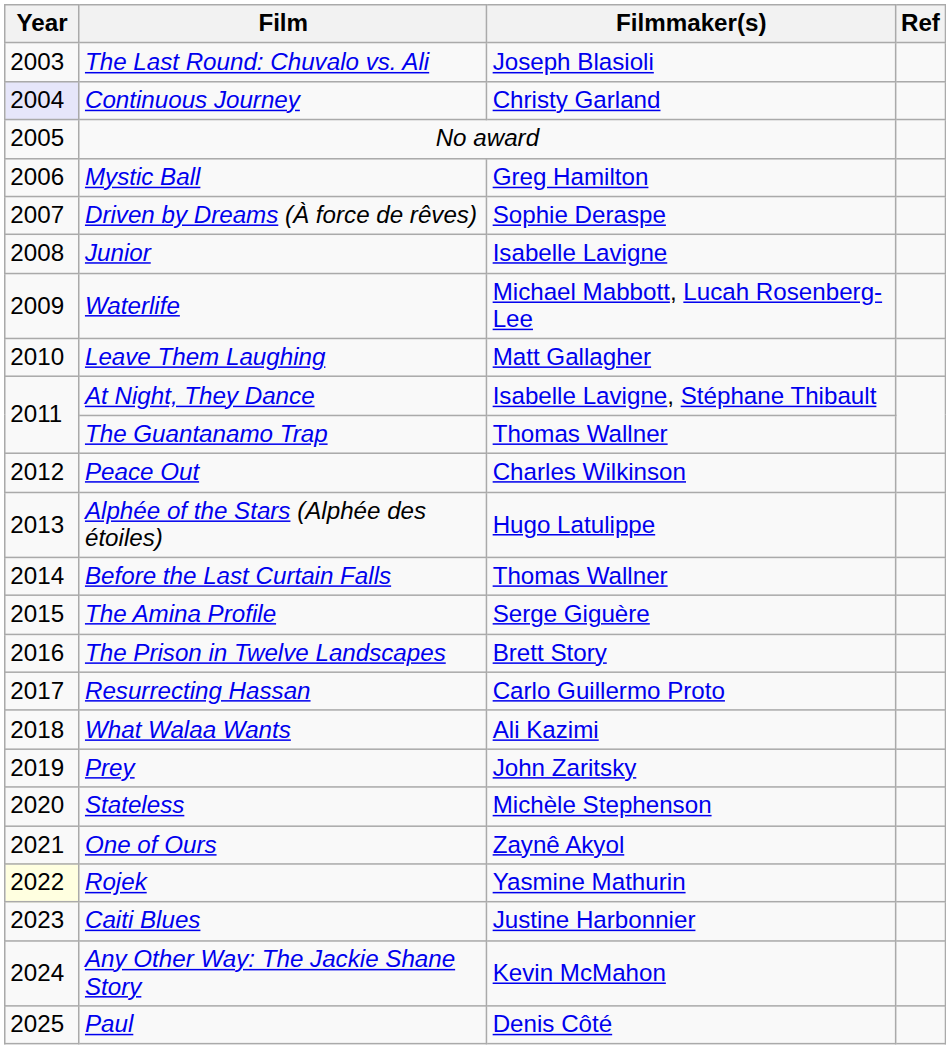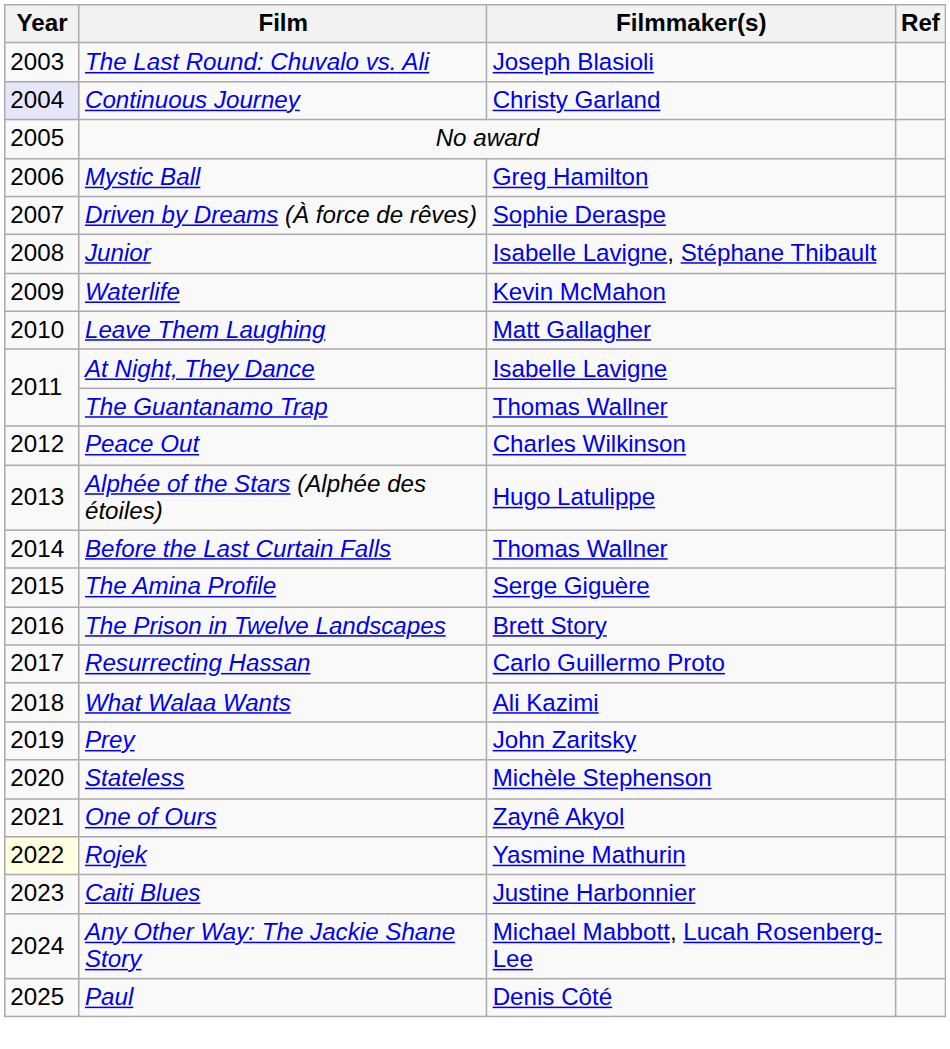(580, 253) Isabelle Lavigne -> (685, 253) Isabelle Lavigne, Stéphane Thibault
(687, 305) Michael Mabbott, Lucah Rosenberg-Lee -> (579, 291) Kevin McMahon
(685, 395) Isabelle Lavigne, Stéphane Thibault -> (580, 368) Isabelle Lavigne
(579, 972) Kevin McMahon -> (687, 945) Michael Mabbott, Lucah Rosenberg-Lee
